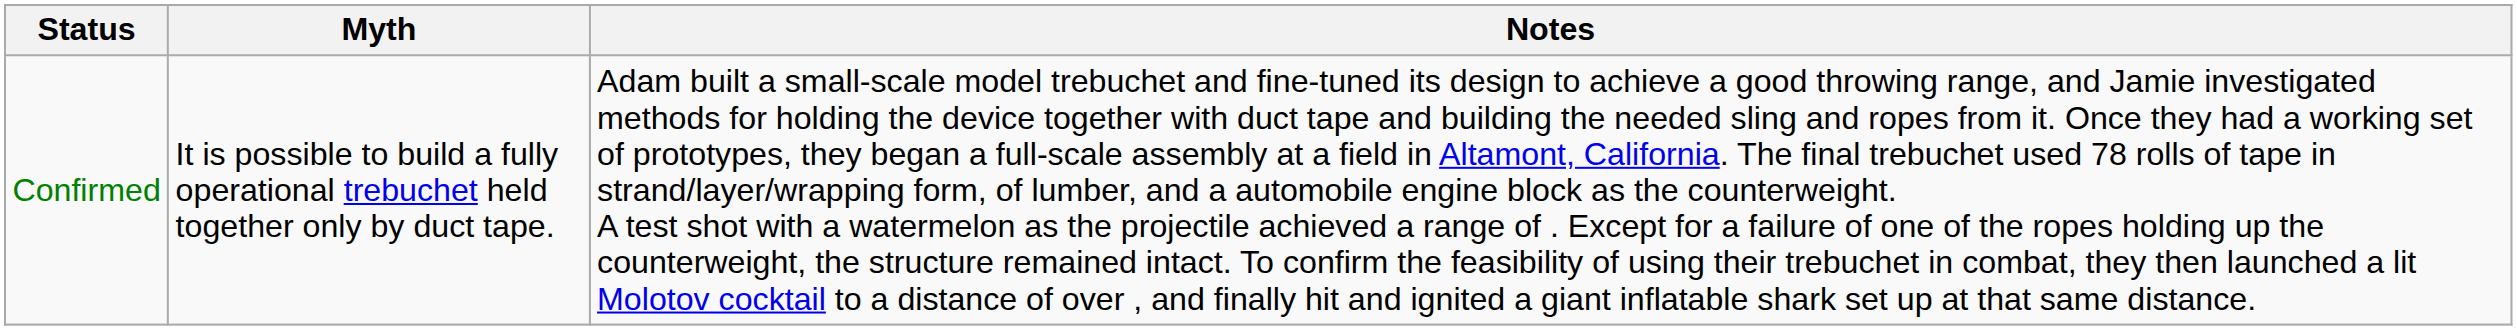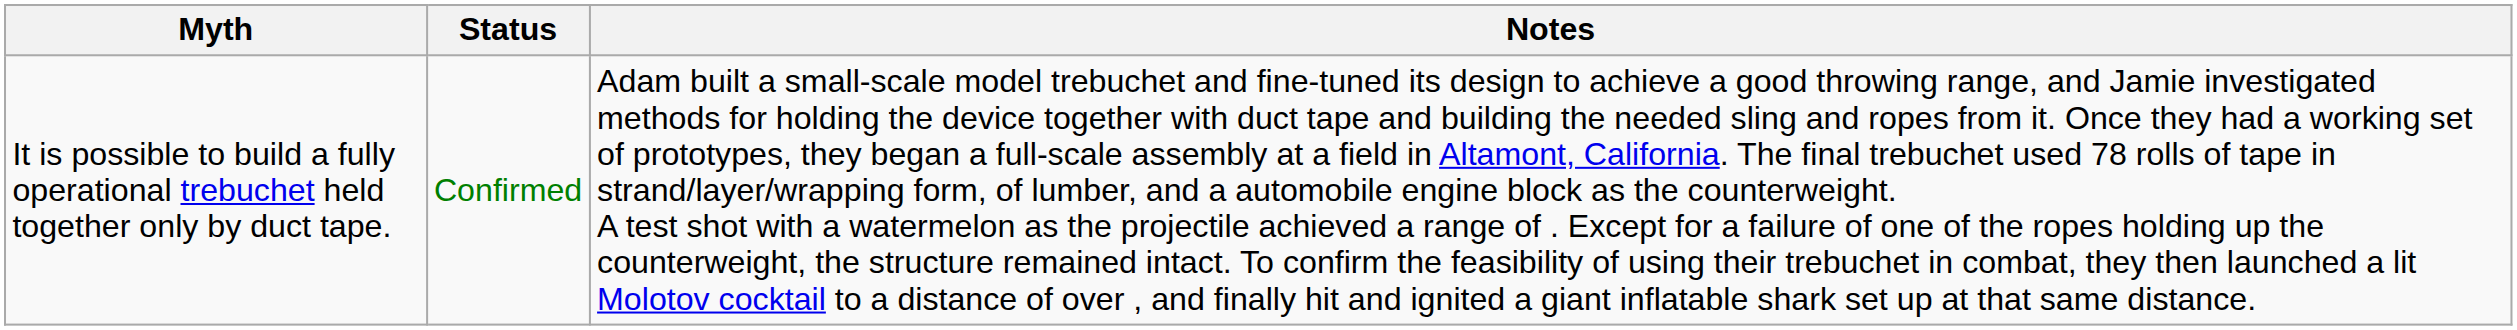columns swapped: (379, 30) <-> (87, 30)
